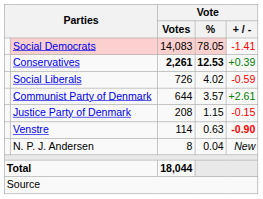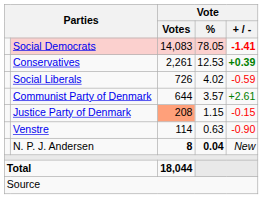(243, 46) normal -> (243, 46) bold
(179, 63) bold -> (179, 63) normal
(211, 63) bold -> (211, 63) normal
(242, 63) normal -> (242, 63) bold
(184, 113) no background -> (184, 113) lightsalmon background
(243, 130) bold -> (243, 130) normal
(189, 146) normal -> (189, 146) bold
(213, 146) normal -> (213, 146) bold
